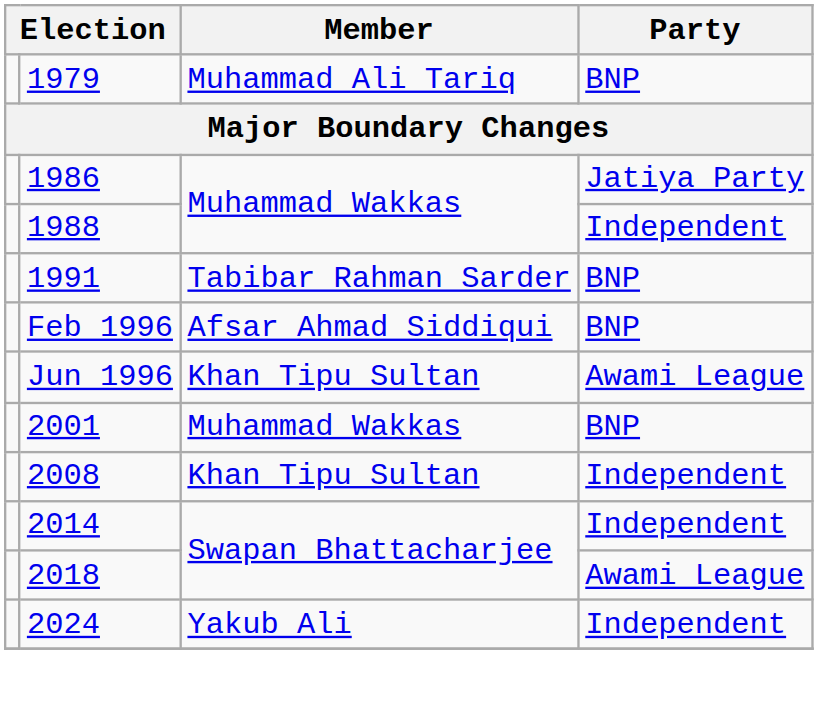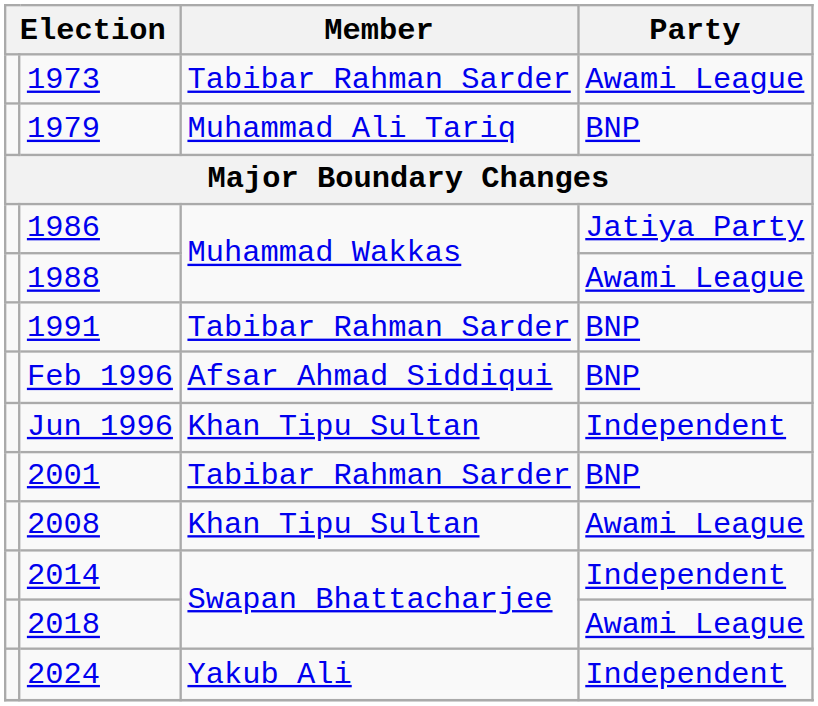+ row: (63, 80)
(686, 228) Independent -> (695, 278) Awami League
(695, 377) Awami League -> (686, 427) Independent
(324, 427) Muhammad Wakkas -> (379, 476) Tabibar Rahman Sarder
(686, 476) Independent -> (695, 526) Awami League
